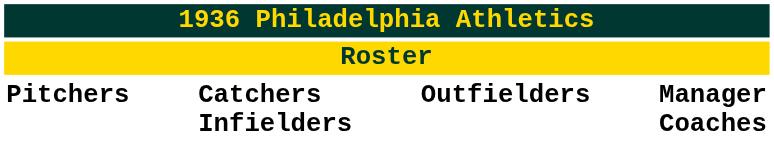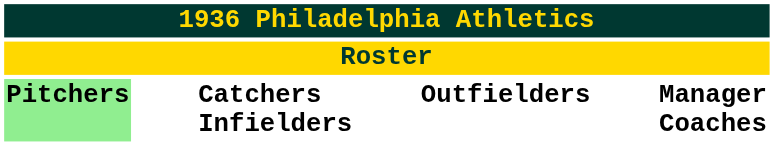(68, 96) no background -> (68, 96) lightgreen background
